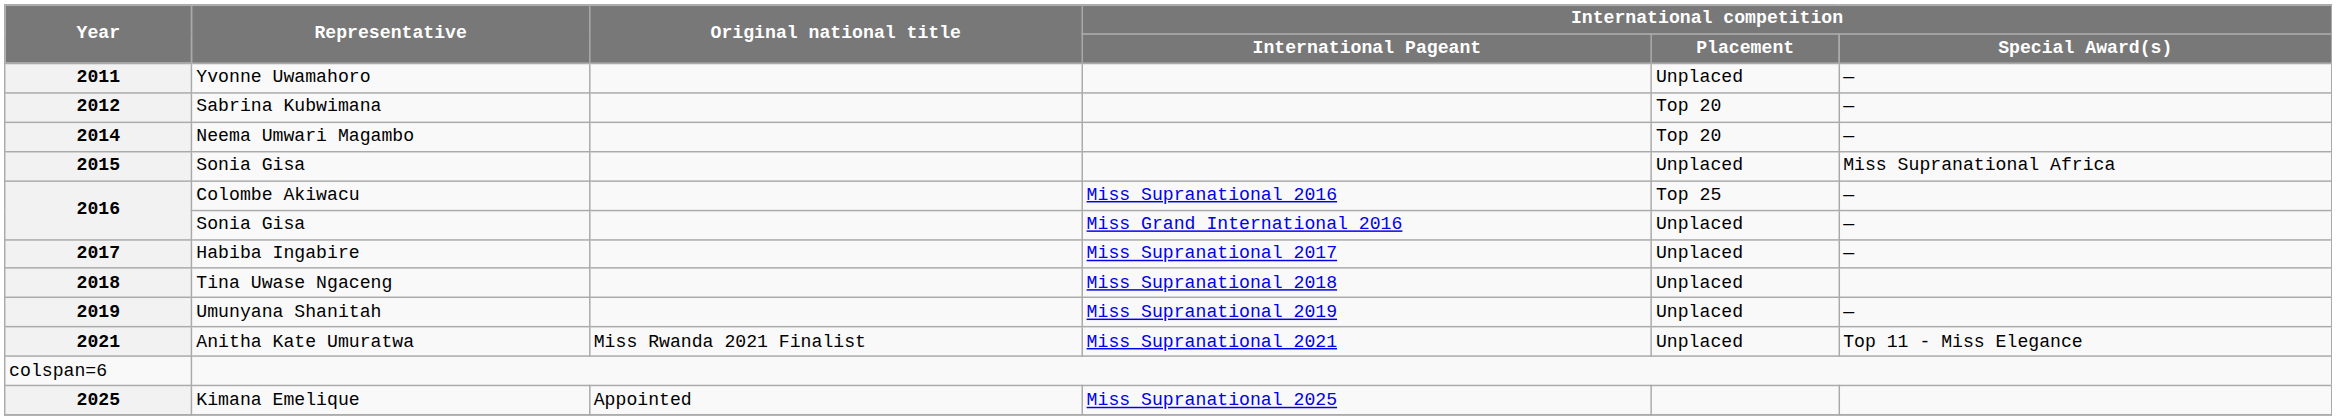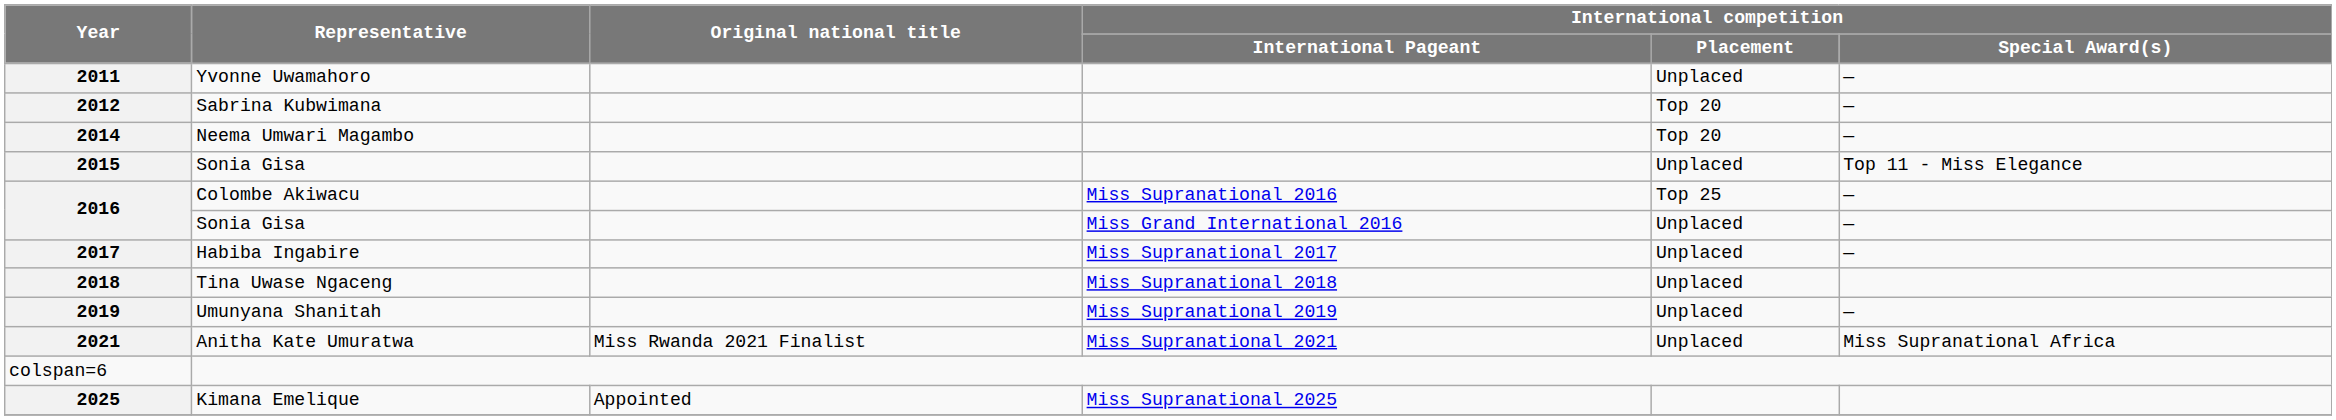(1979, 166) Miss Supranational Africa -> (1963, 166) Top 11 - Miss Elegance
(1963, 342) Top 11 - Miss Elegance -> (1979, 342) Miss Supranational Africa
